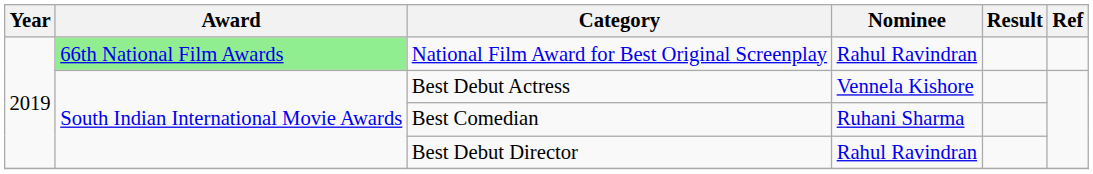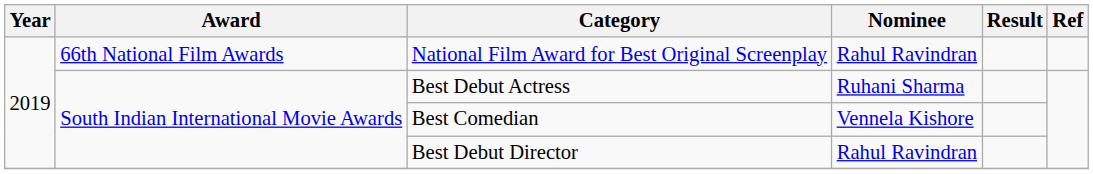(172, 53) lightgreen background -> (172, 53) no background
(905, 86) Vennela Kishore -> (901, 86) Ruhani Sharma
(901, 119) Ruhani Sharma -> (905, 119) Vennela Kishore
